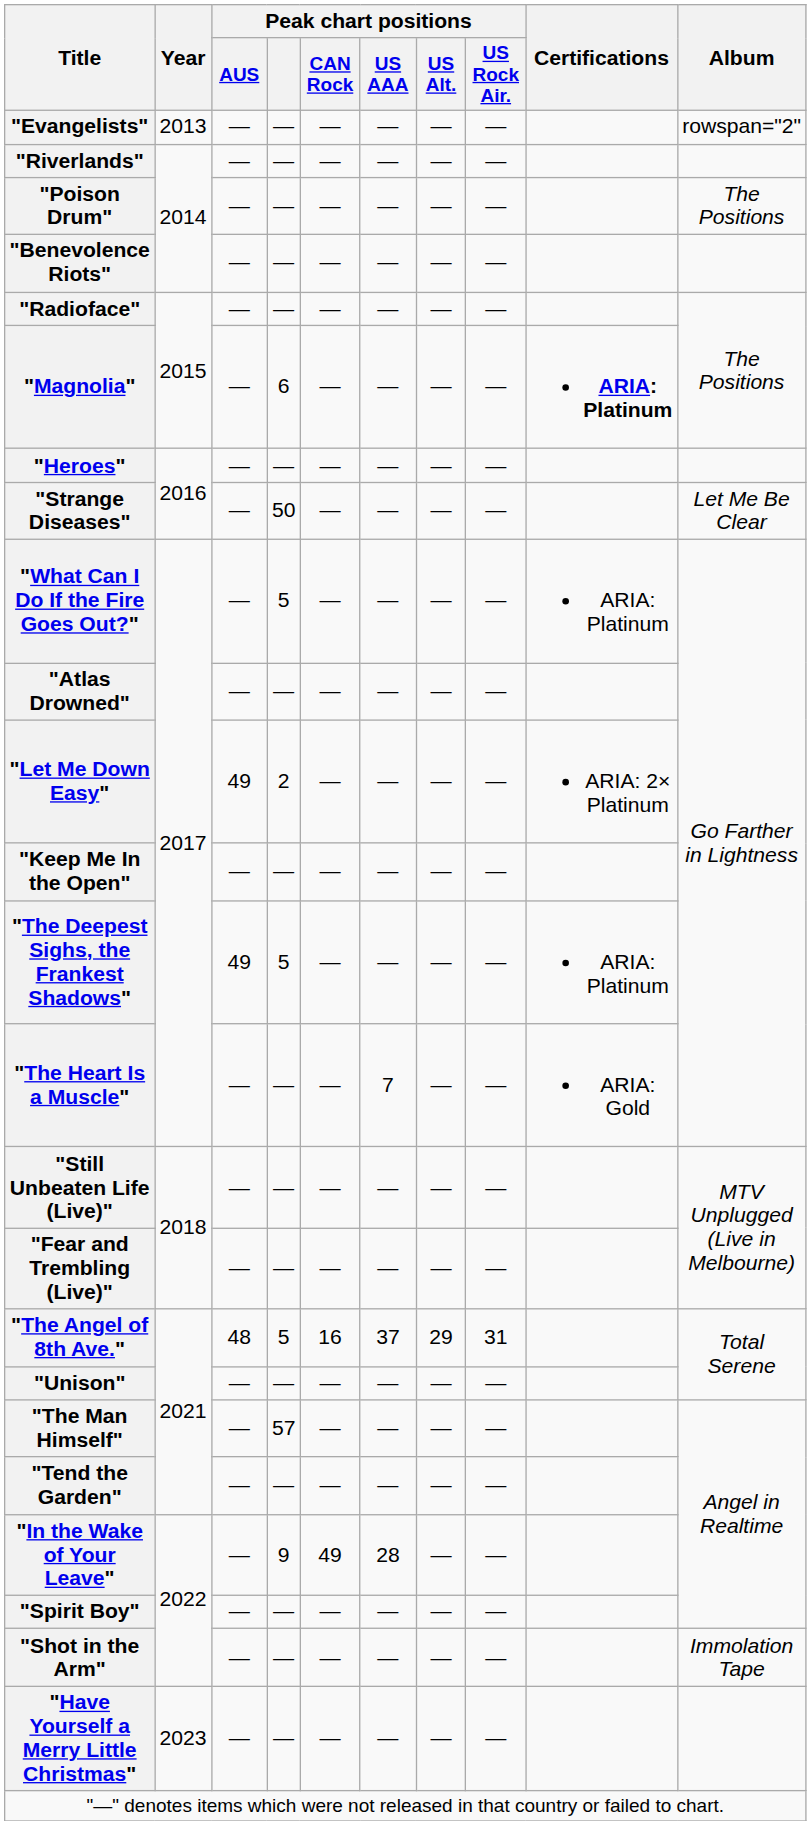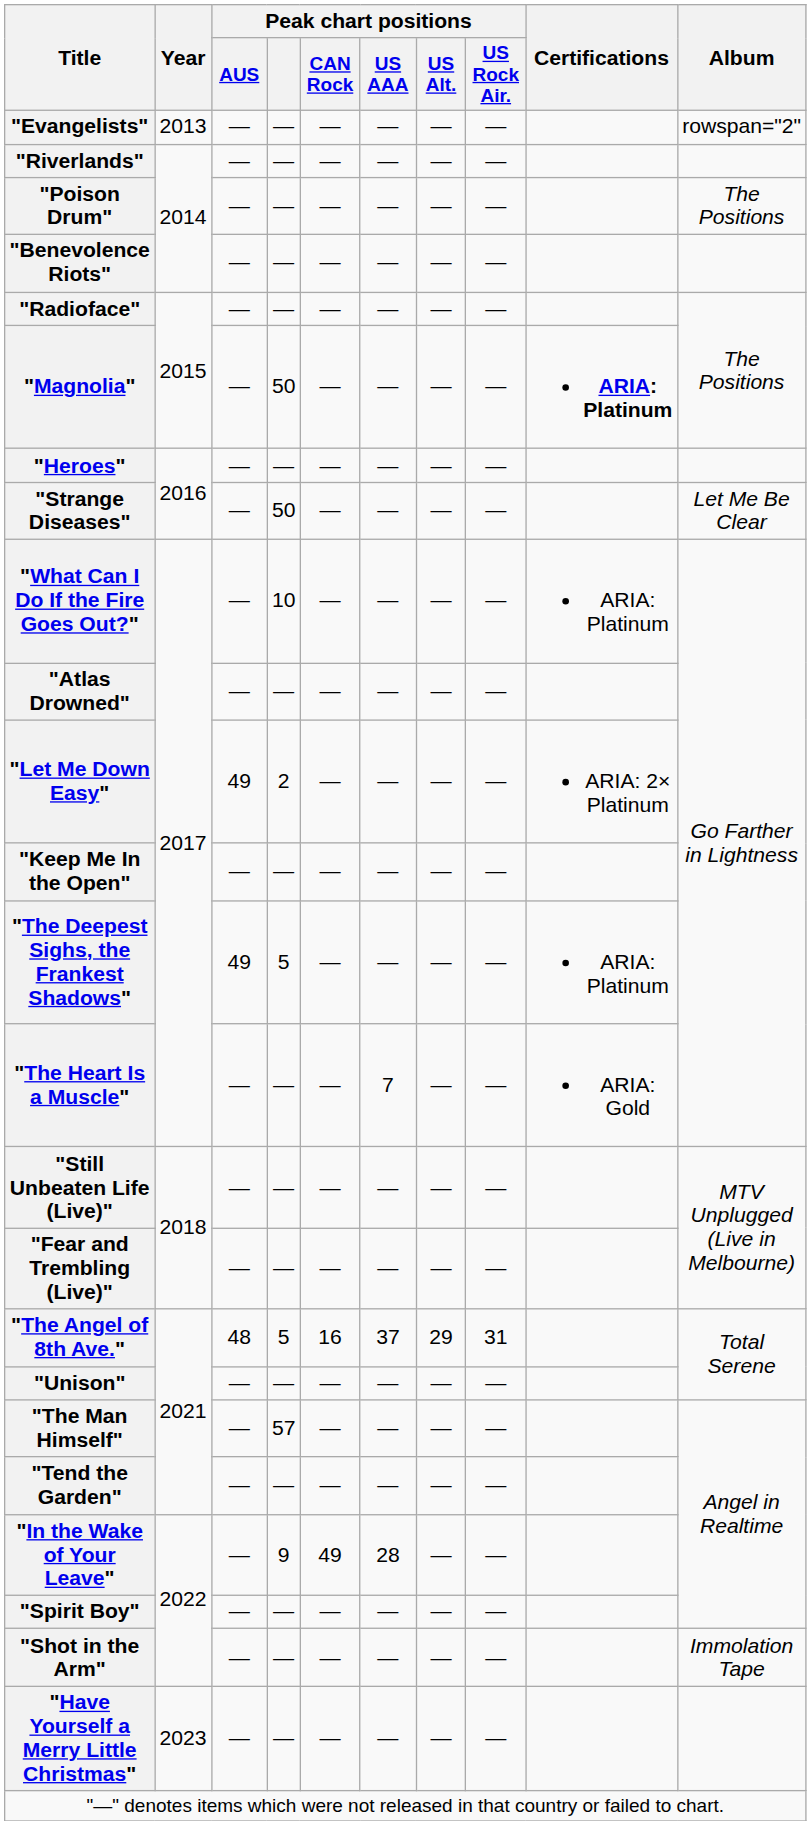(284, 386) 6 -> (284, 386) 50
(284, 600) 5 -> (284, 600) 10
